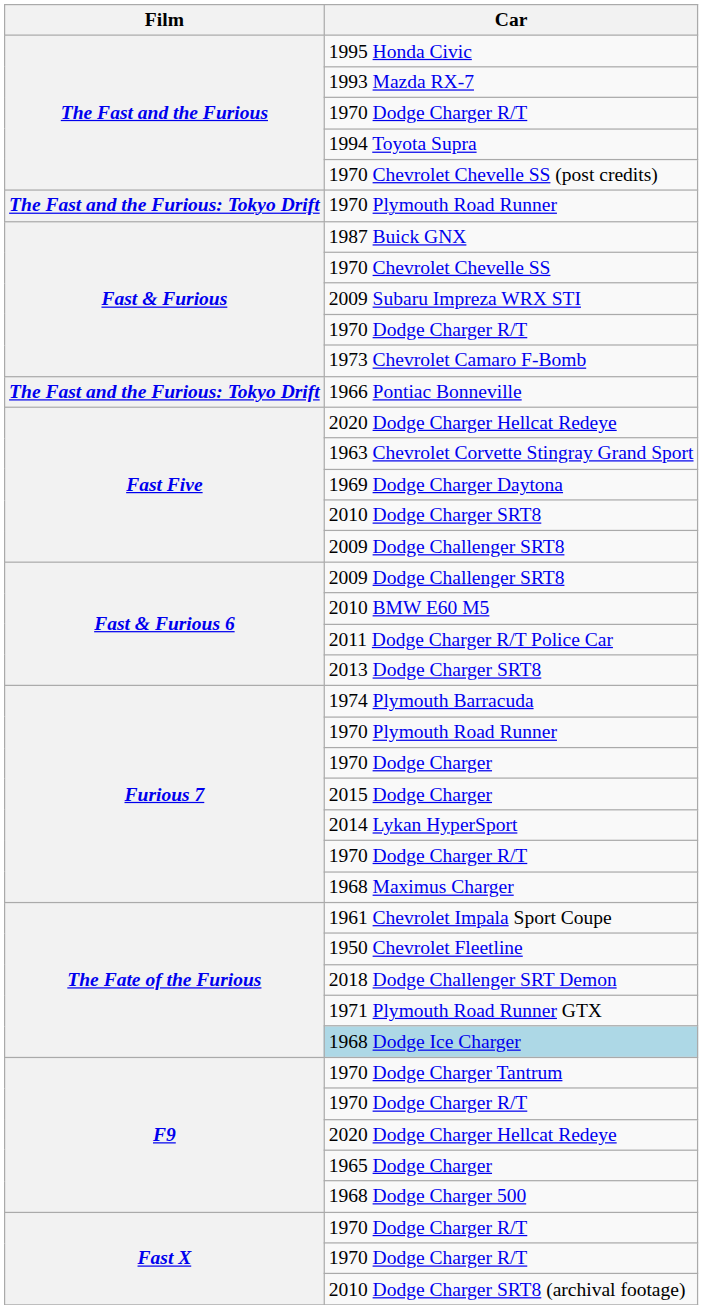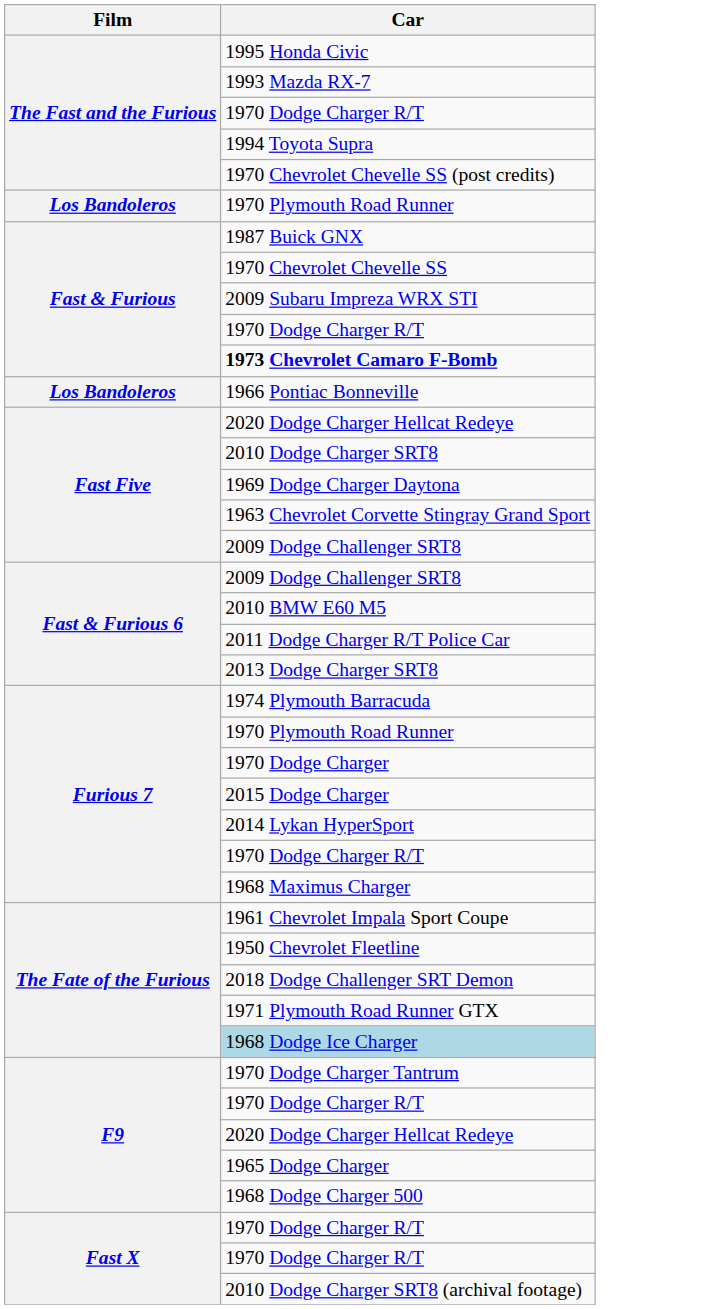(164, 205) The Fast and the Furious: Tokyo Drift -> (113, 205) Los Bandoleros
(457, 360) normal -> (361, 360) bold
(164, 391) The Fast and the Furious: Tokyo Drift -> (113, 391) Los Bandoleros
(511, 453) 1963 Chevrolet Corvette Stingray Grand Sport -> (332, 453) 2010 Dodge Charger SRT8
(435, 515) 2010 Dodge Charger SRT8 -> (408, 515) 1963 Chevrolet Corvette Stingray Grand Sport
